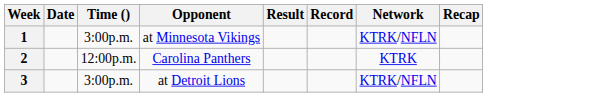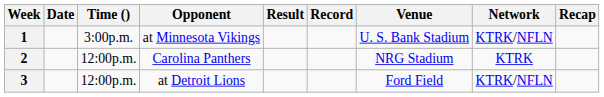+ column: (414, 15)
(109, 80) 3:00p.m. -> (109, 80) 12:00p.m.
